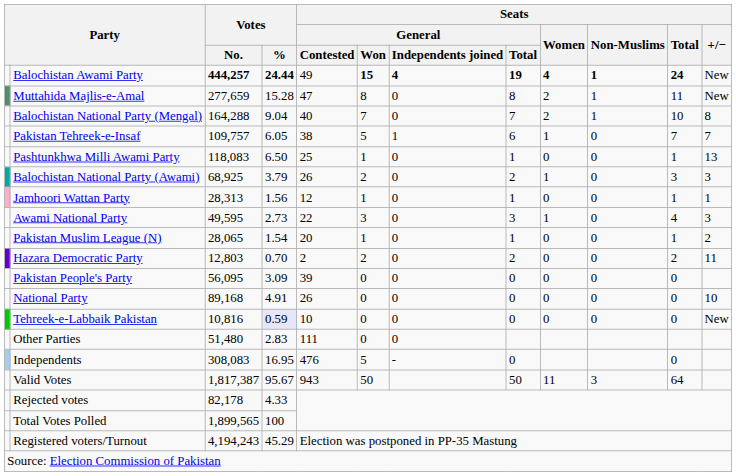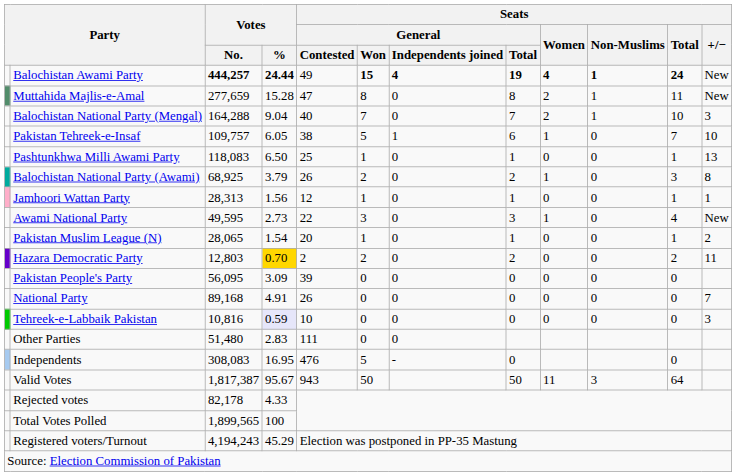(708, 116) 8 -> (708, 116) 3
(708, 136) 7 -> (711, 136) 10
(708, 177) 3 -> (708, 177) 8
(708, 217) 3 -> (717, 217) New
(276, 258) no background -> (276, 258) gold background
(711, 298) 10 -> (708, 298) 7
(717, 319) New -> (708, 319) 3
